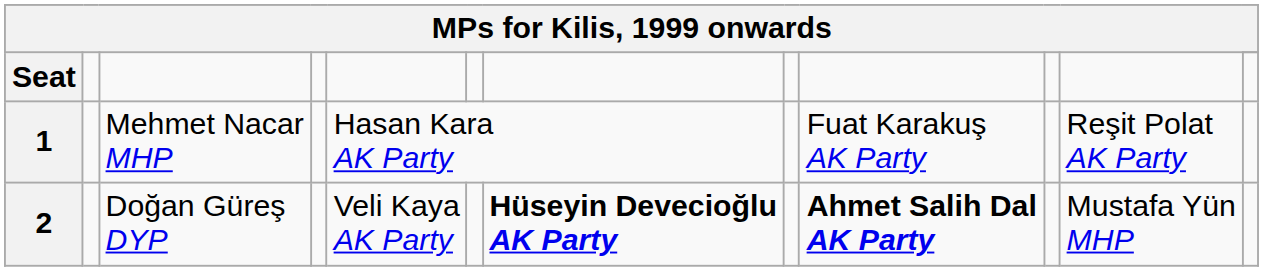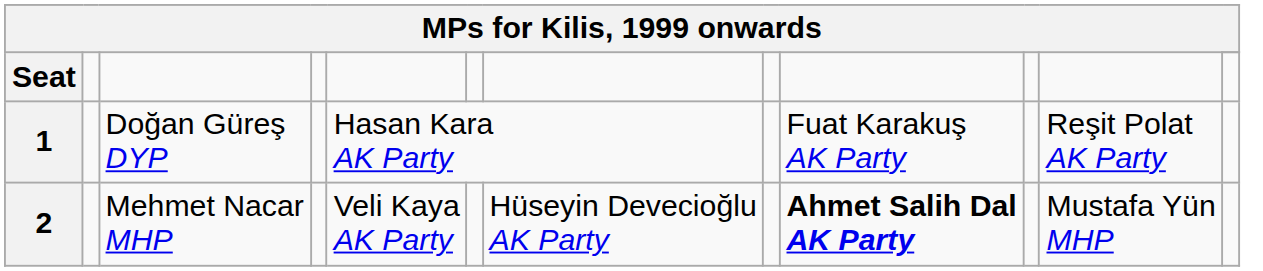(205, 141) Mehmet Nacar MHP -> (195, 141) Doğan Güreş DYP
(195, 223) Doğan Güreş DYP -> (205, 223) Mehmet Nacar MHP
(633, 223) bold -> (623, 223) normal
